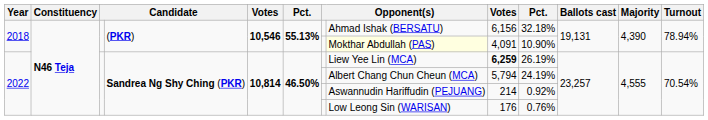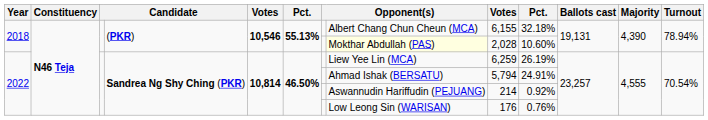(386, 28) Ahmad Ishak (BERSATU) -> (403, 28) Albert Chang Chun Cheun (MCA)
(504, 28) 6,156 -> (504, 28) 6,155
(504, 44) 4,091 -> (504, 44) 2,028
(538, 44) 10.90% -> (538, 44) 10.60%
(504, 60) bold -> (504, 60) normal
(403, 76) Albert Chang Chun Cheun (MCA) -> (386, 76) Ahmad Ishak (BERSATU)
(538, 76) 24.19% -> (538, 76) 24.91%
